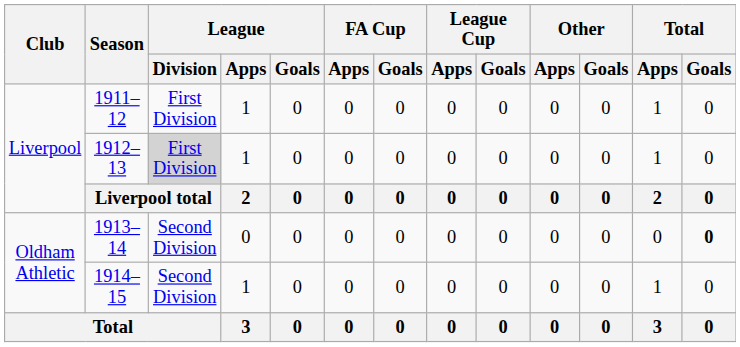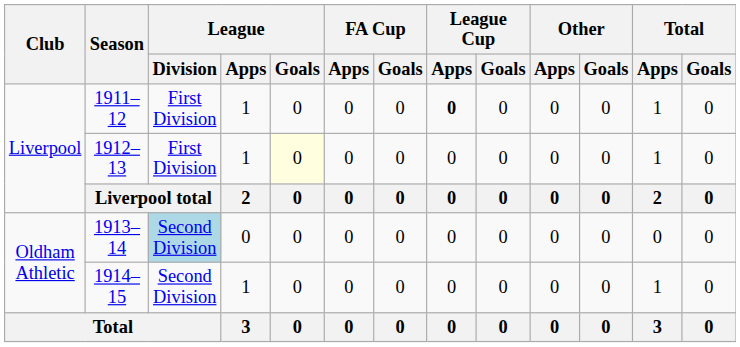(452, 108) normal -> (452, 108) bold
(185, 158) lightgrey background -> (185, 158) no background
(297, 158) no background -> (297, 158) lightyellow background
(185, 237) no background -> (185, 237) lightblue background
(709, 237) bold -> (709, 237) normal
